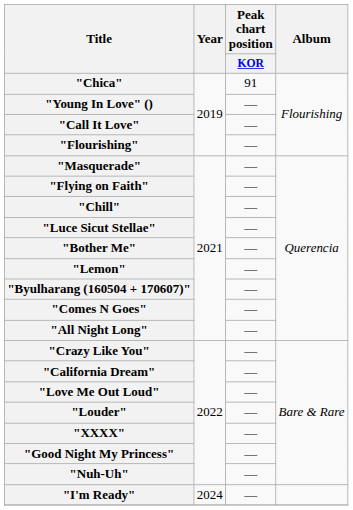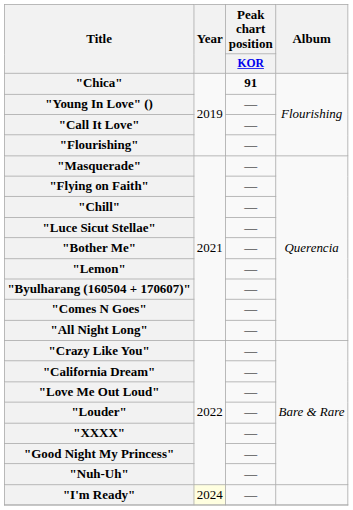(251, 83) normal -> (251, 83) bold
(210, 494) no background -> (210, 494) lightyellow background
